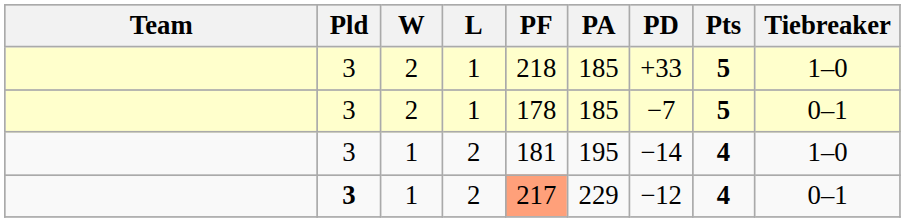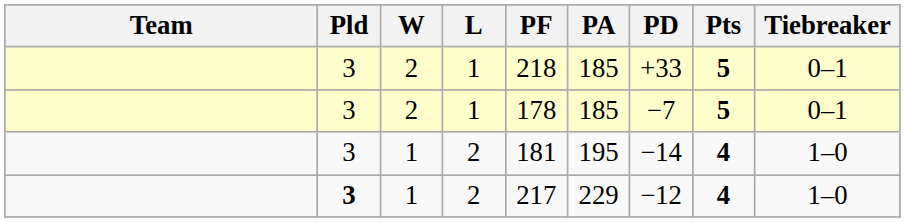(828, 68) 1–0 -> (828, 68) 0–1
(536, 195) lightsalmon background -> (536, 195) no background
(828, 195) 0–1 -> (828, 195) 1–0
